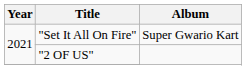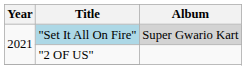(87, 34) no background -> (87, 34) lightblue background
(190, 34) no background -> (190, 34) lightgrey background
